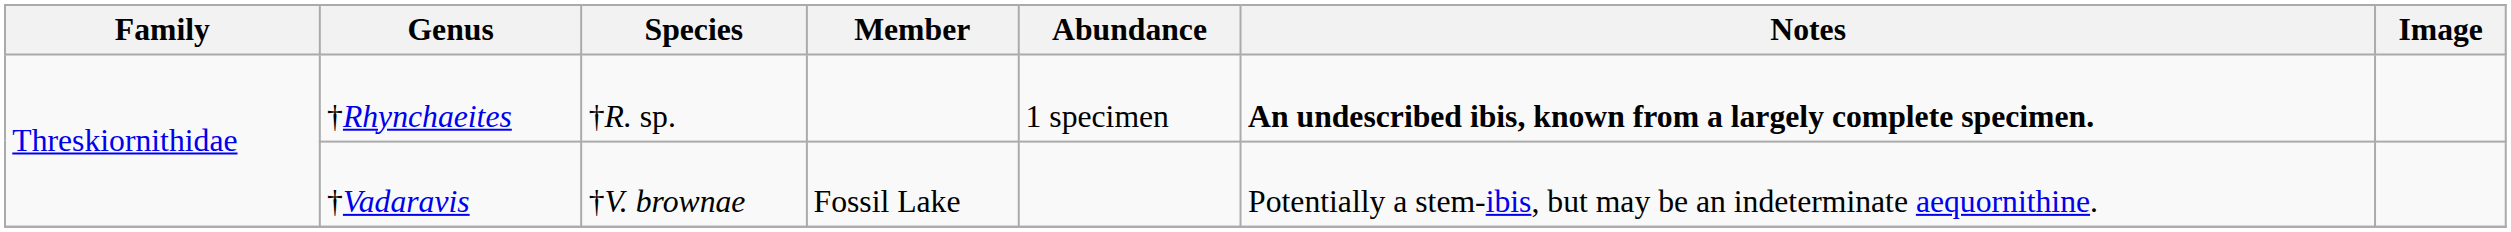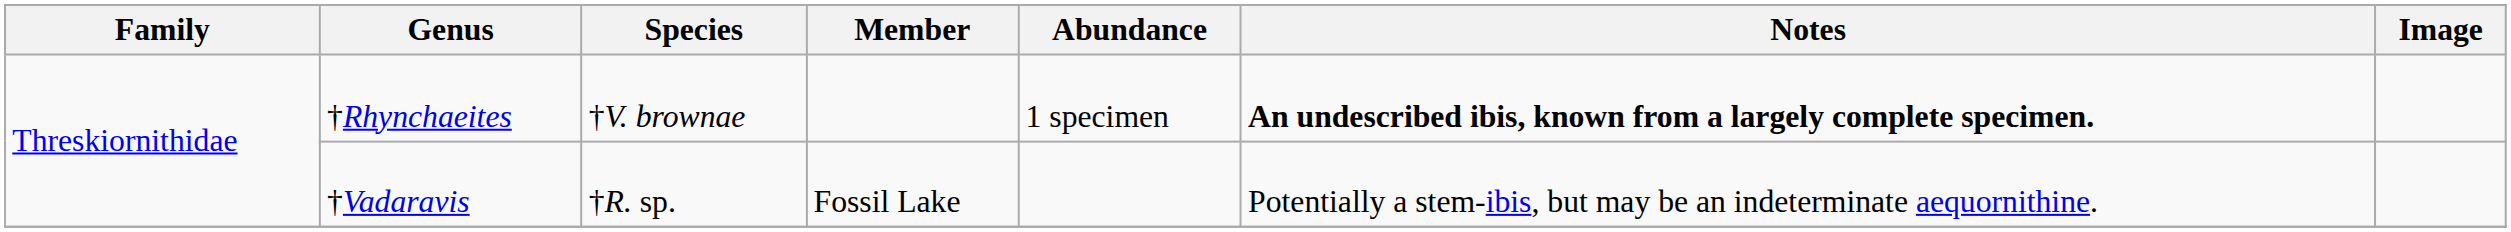(632, 115) †R. sp. -> (667, 115) †V. brownae
(667, 201) †V. brownae -> (632, 201) †R. sp.
